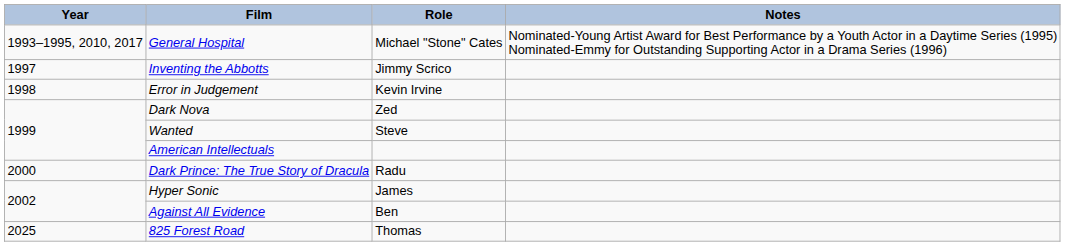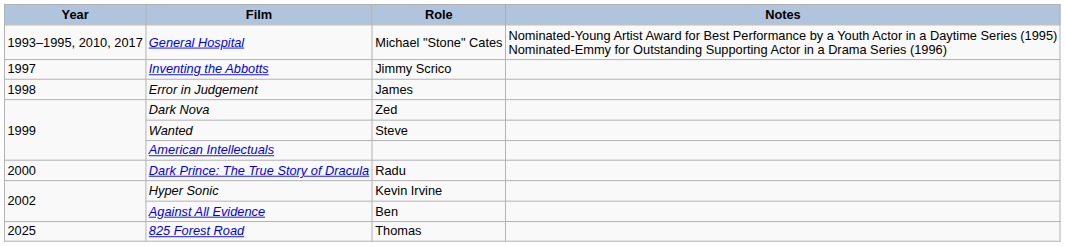(409, 90) Kevin Irvine -> (394, 90) James
(394, 191) James -> (409, 191) Kevin Irvine
